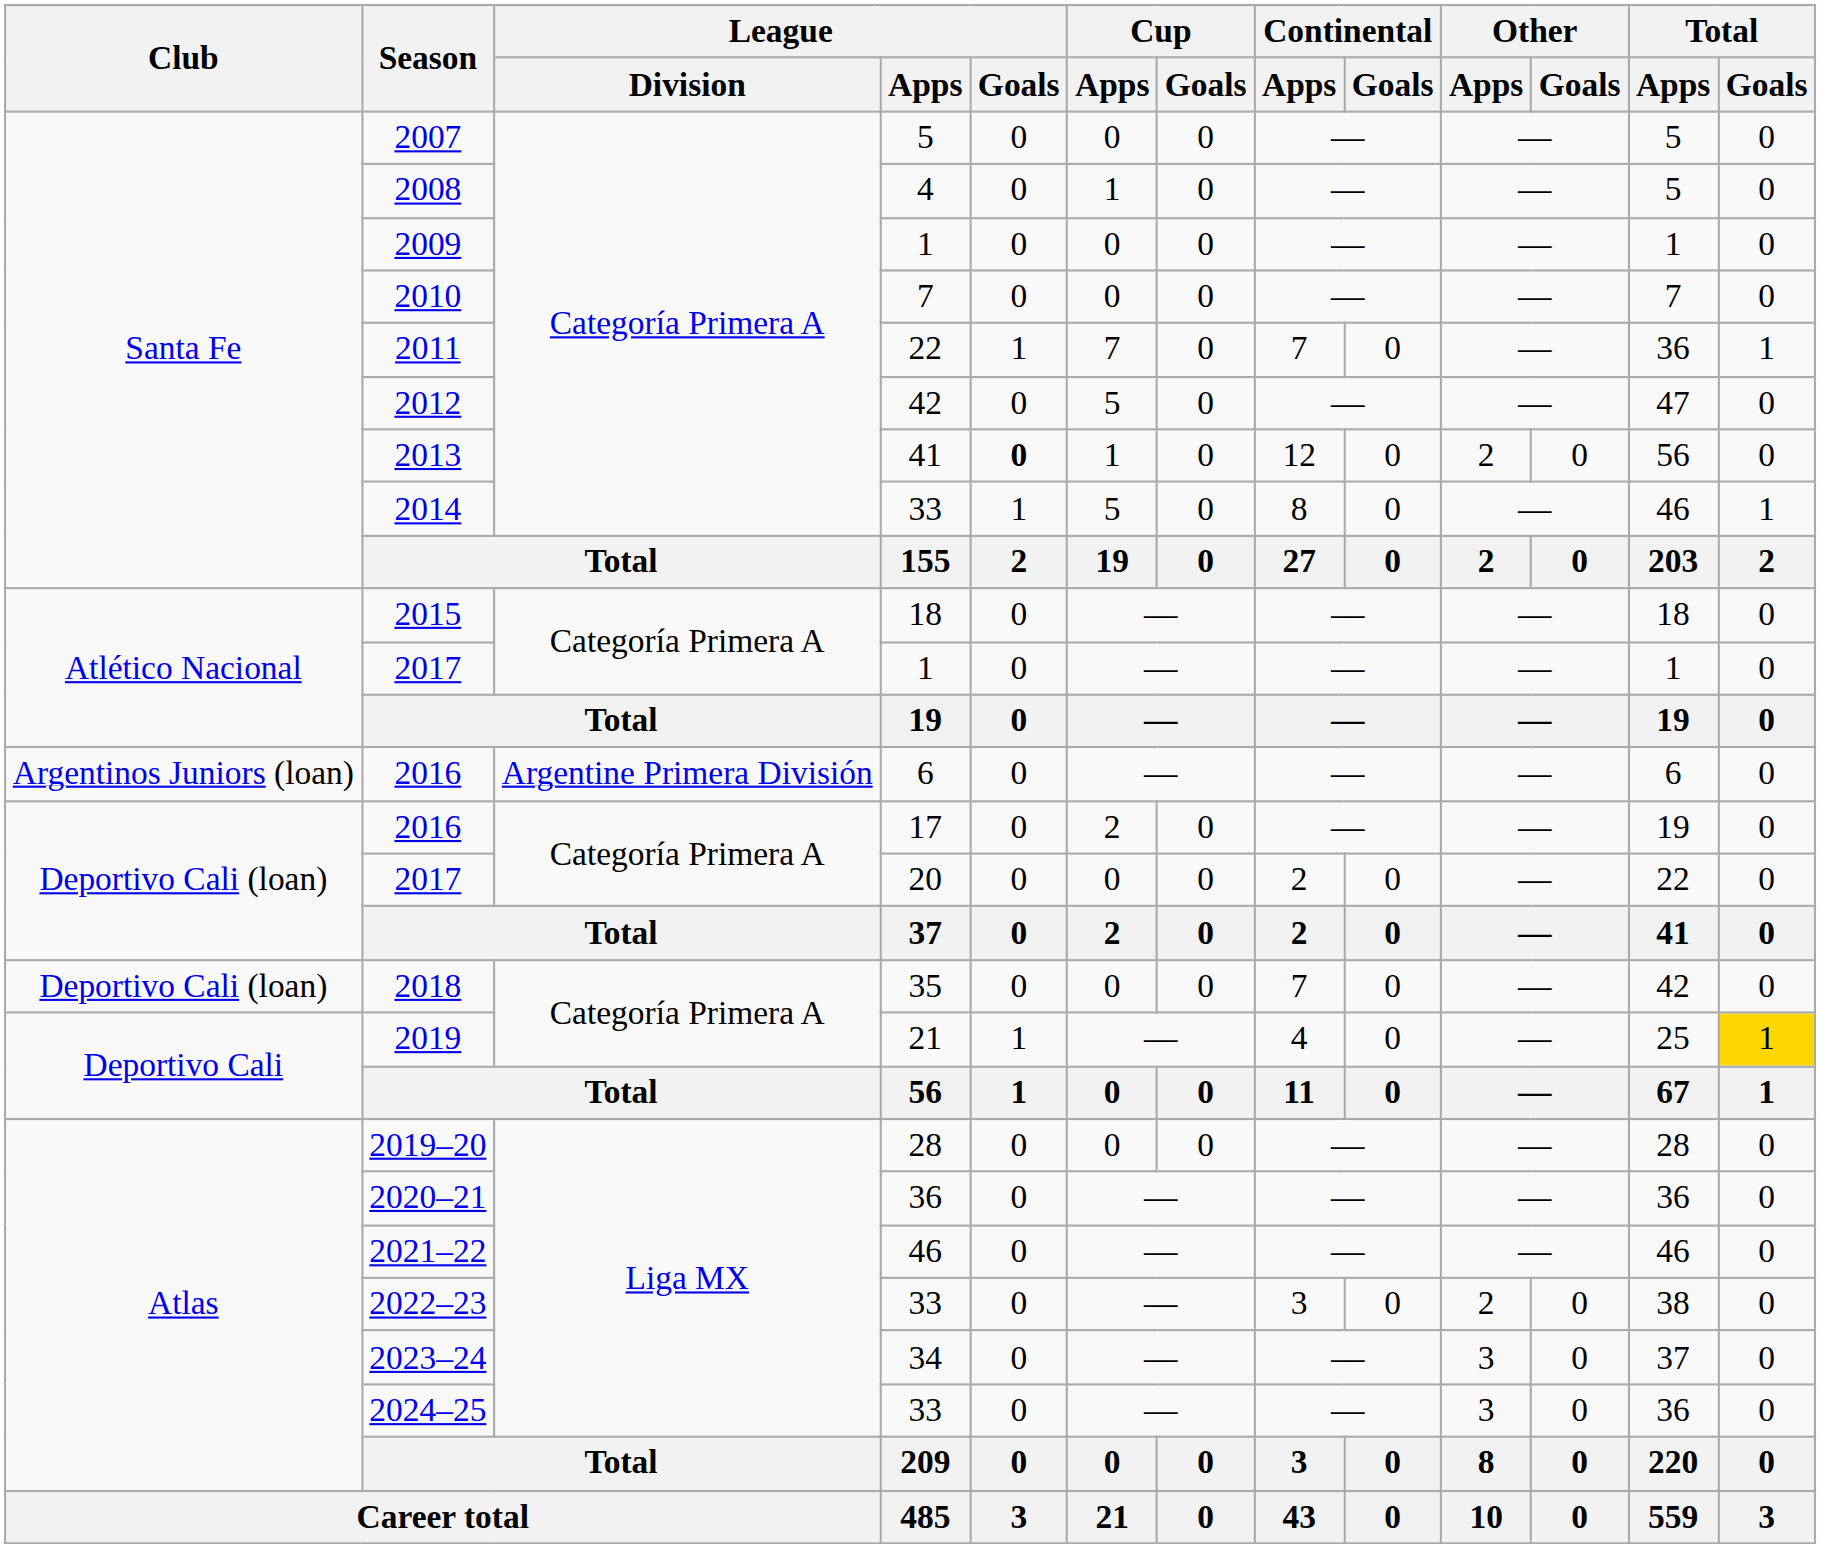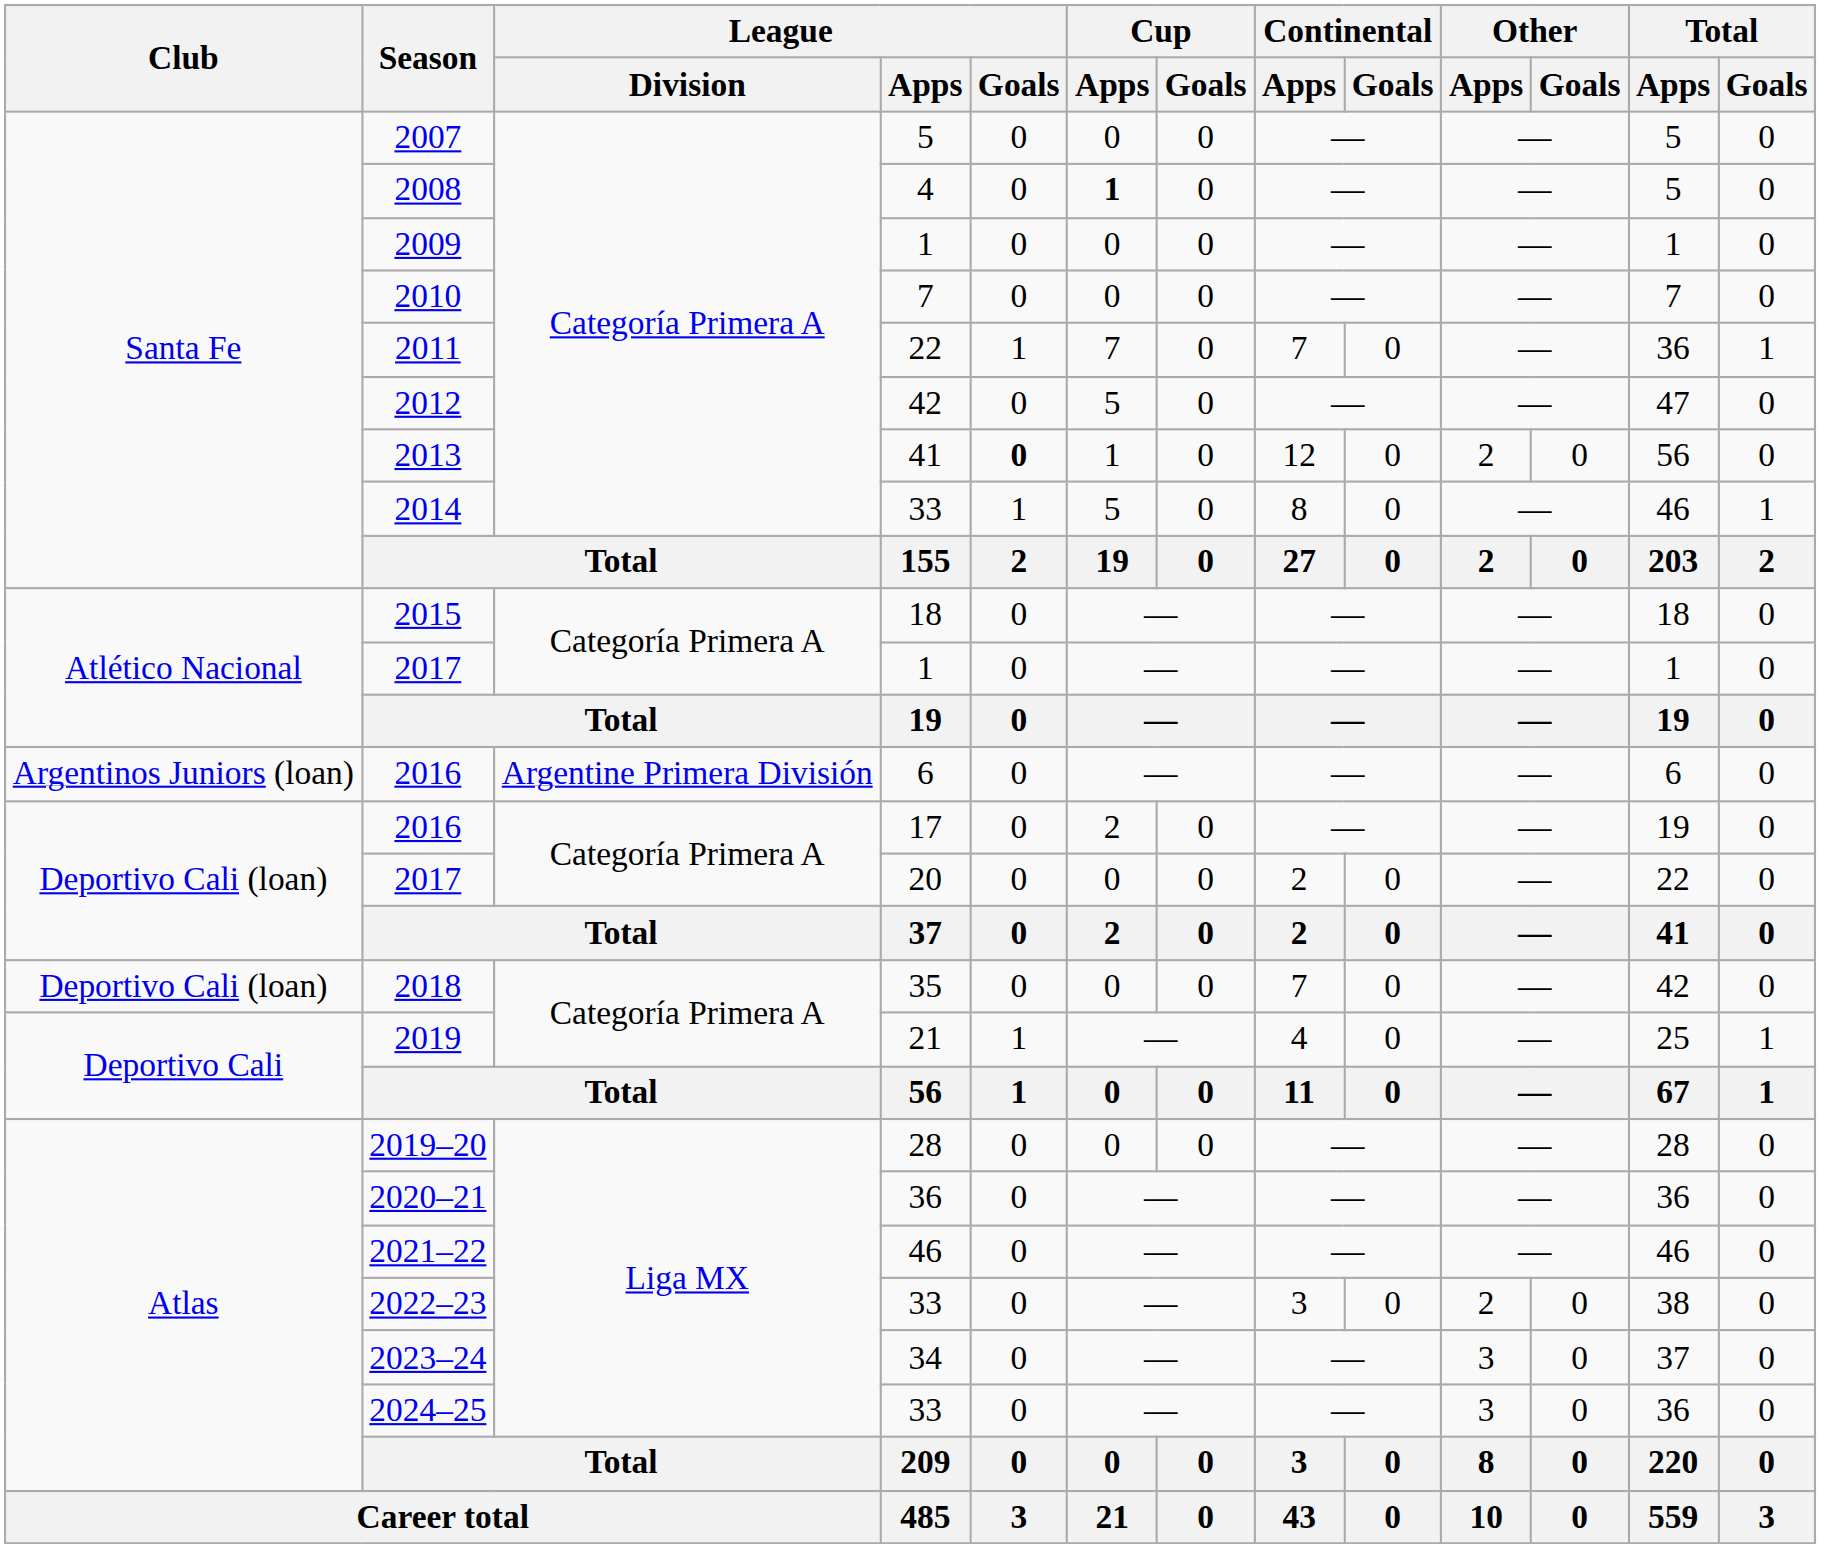(1112, 190) normal -> (1112, 190) bold
(1767, 1038) gold background -> (1767, 1038) no background
